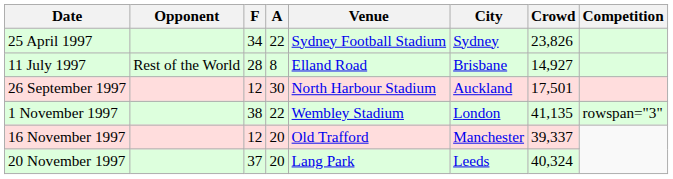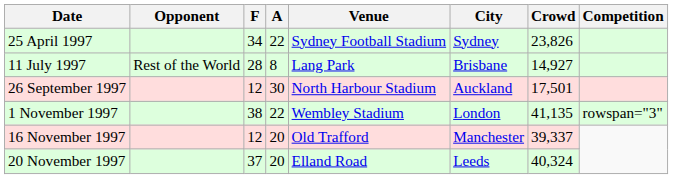(329, 64) Elland Road -> (323, 64) Lang Park
(323, 161) Lang Park -> (329, 161) Elland Road
